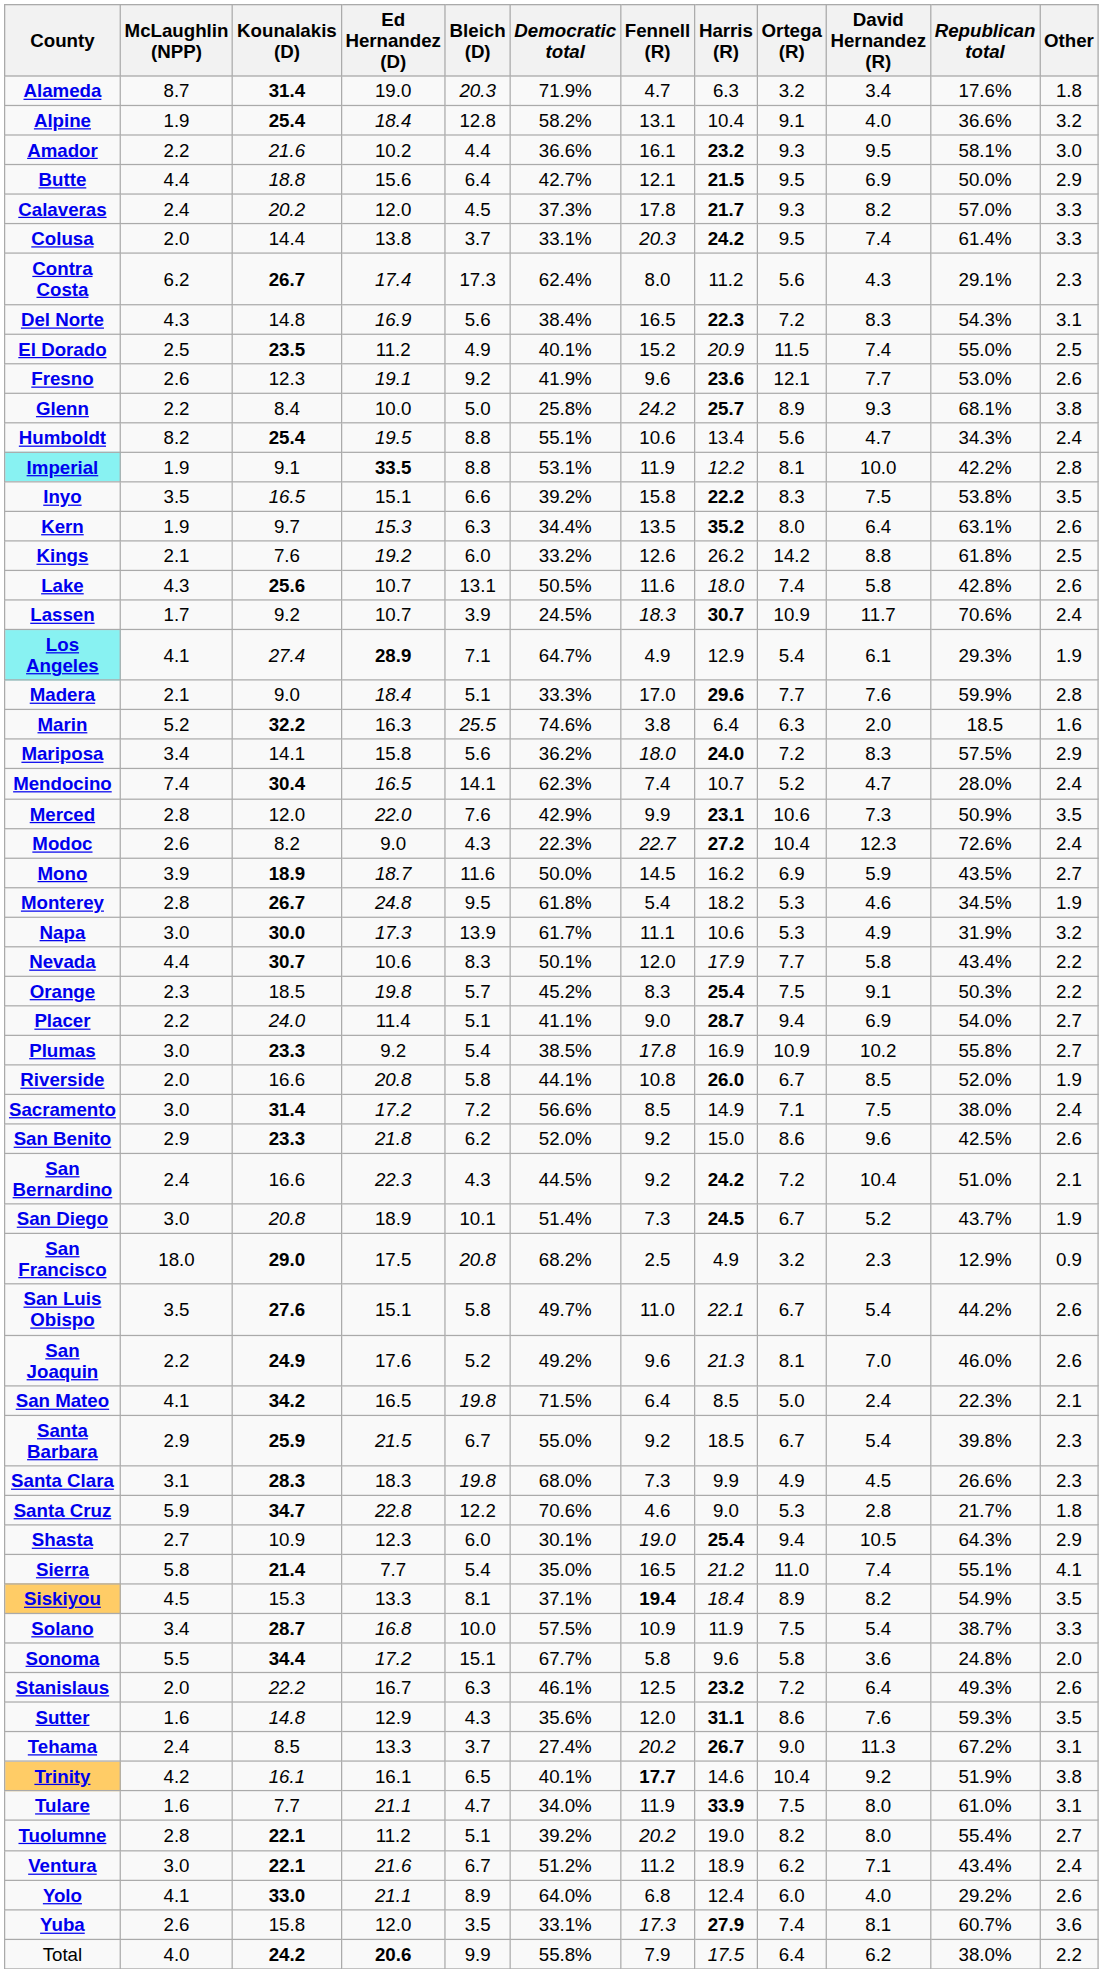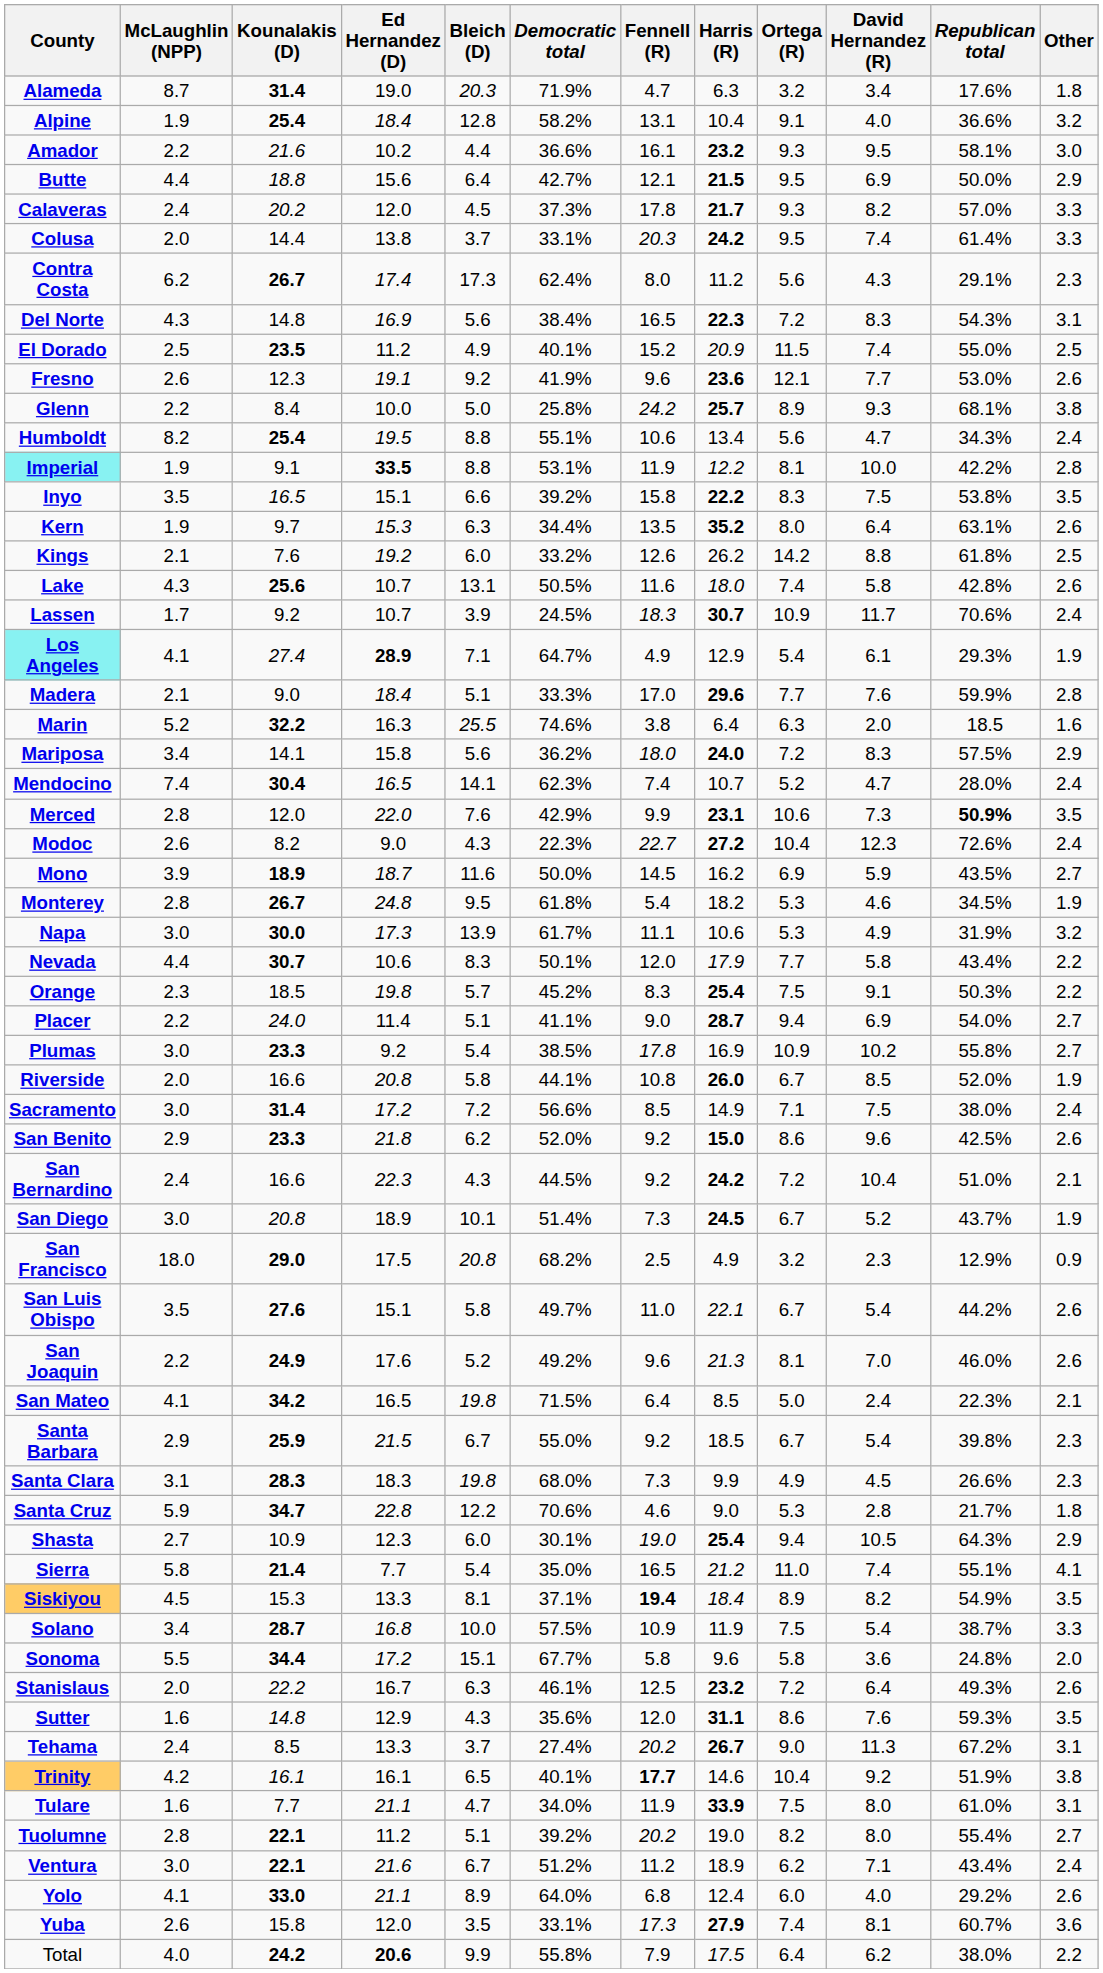(985, 814) normal -> (985, 814) bold
(726, 1139) normal -> (726, 1139) bold
